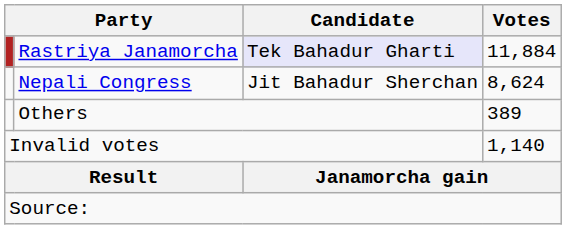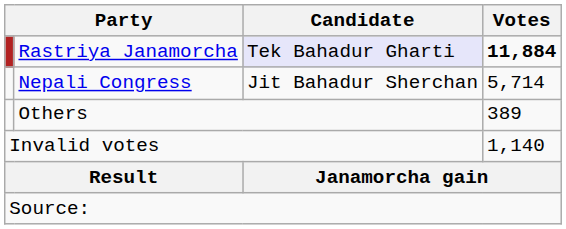(522, 52) normal -> (522, 52) bold
(516, 83) 8,624 -> (516, 83) 5,714
